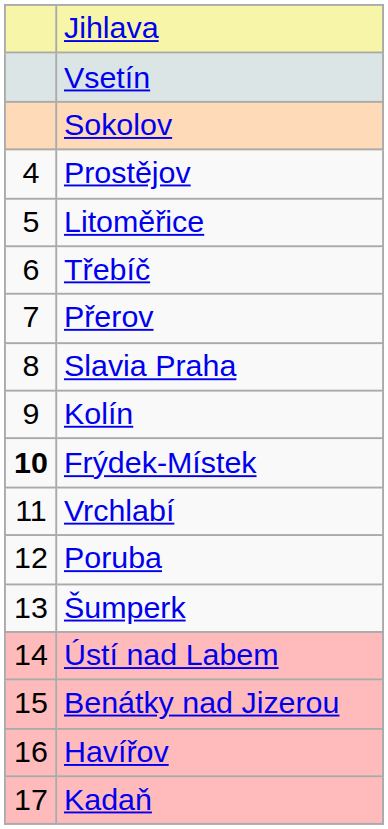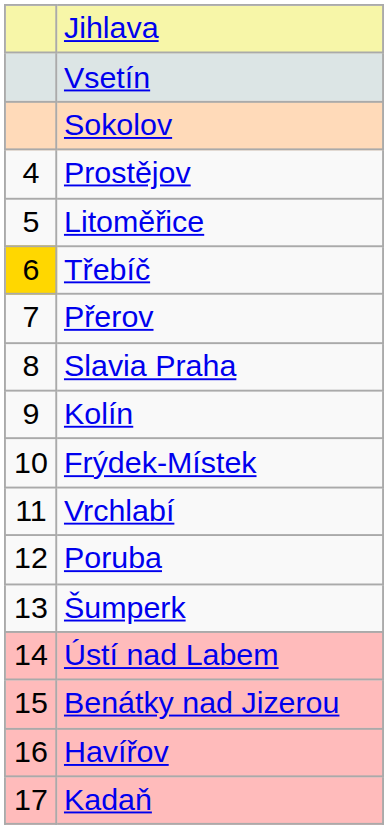(31, 269) no background -> (31, 269) gold background
(31, 462) bold -> (31, 462) normal
